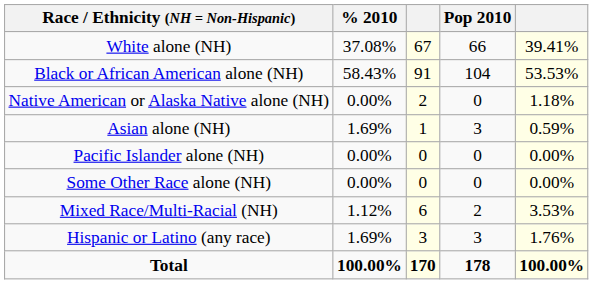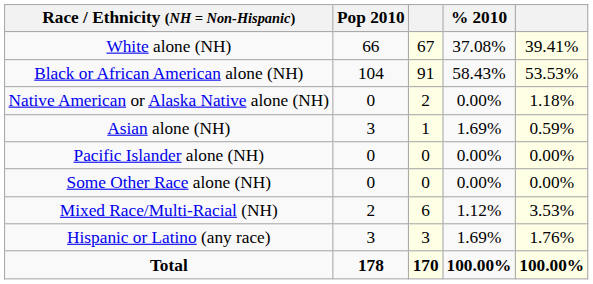columns swapped: (478, 18) <-> (369, 18)
